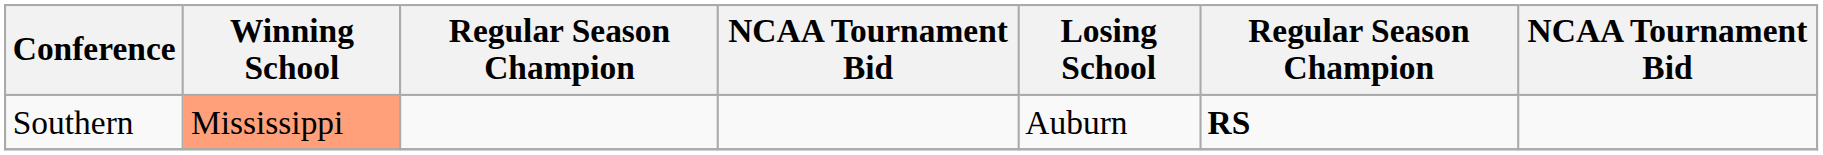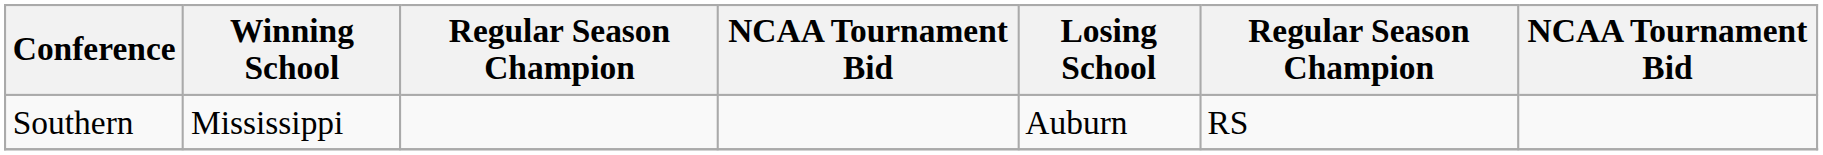(267, 121) lightsalmon background -> (267, 121) no background
(1229, 121) bold -> (1228, 121) normal
